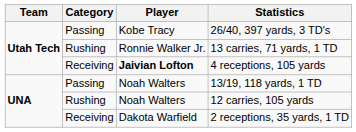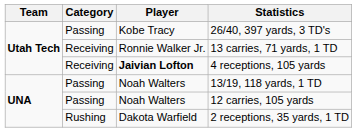(85, 48) Rushing -> (89, 48) Receiving
(85, 100) Rushing -> (85, 100) Passing
(89, 118) Receiving -> (85, 118) Rushing
